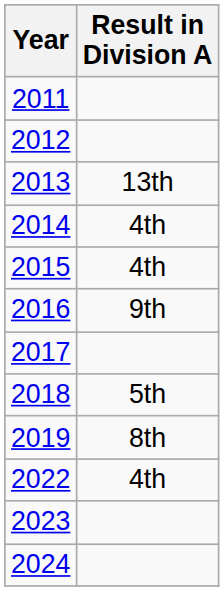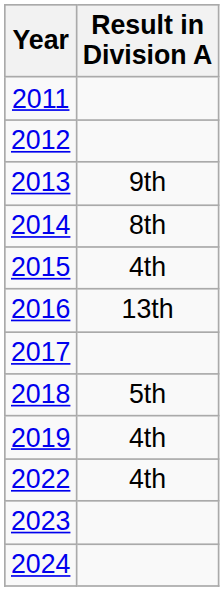(148, 182) 13th -> (148, 182) 9th
(148, 225) 4th -> (148, 225) 8th
(148, 310) 9th -> (148, 310) 13th
(148, 437) 8th -> (148, 437) 4th
